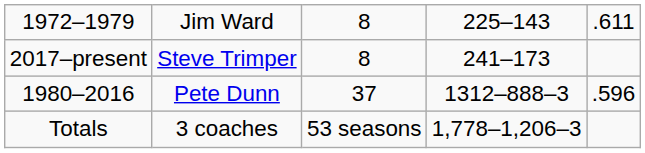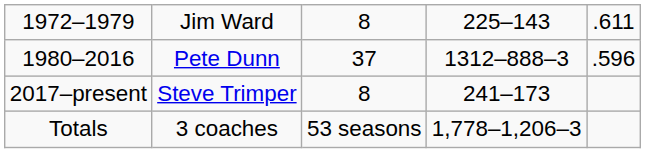rows swapped: (78, 93) <-> (78, 57)
